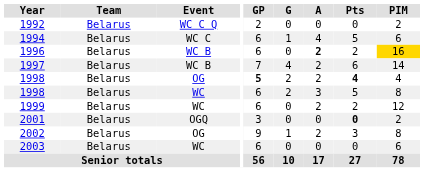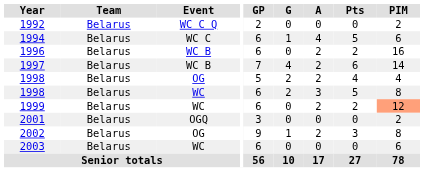(318, 52) bold -> (318, 52) normal
(398, 52) gold background -> (398, 52) no background
(258, 79) bold -> (258, 79) normal
(355, 79) bold -> (355, 79) normal
(398, 106) no background -> (398, 106) lightsalmon background
(355, 120) bold -> (355, 120) normal
